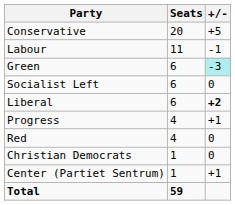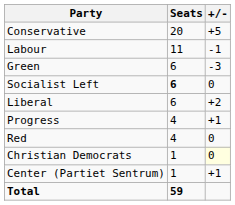(215, 67) paleturquoise background -> (215, 67) no background
(173, 85) normal -> (173, 85) bold
(215, 102) bold -> (215, 102) normal
(211, 156) no background -> (211, 156) lightyellow background
